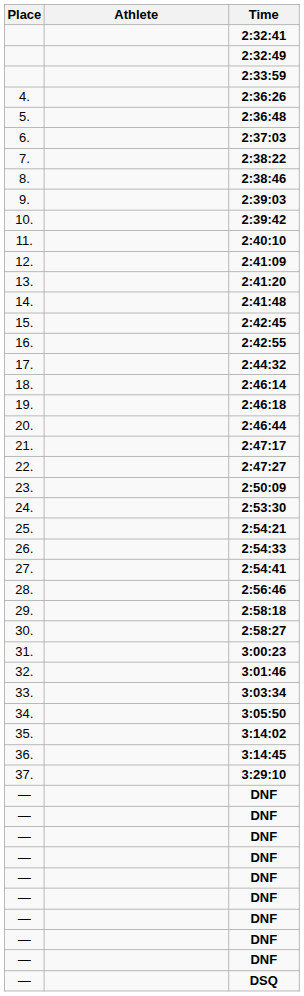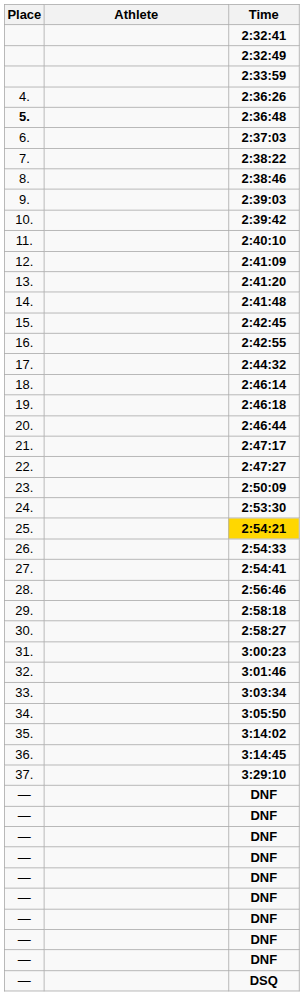(24, 117) normal -> (24, 117) bold
(264, 528) no background -> (264, 528) gold background
